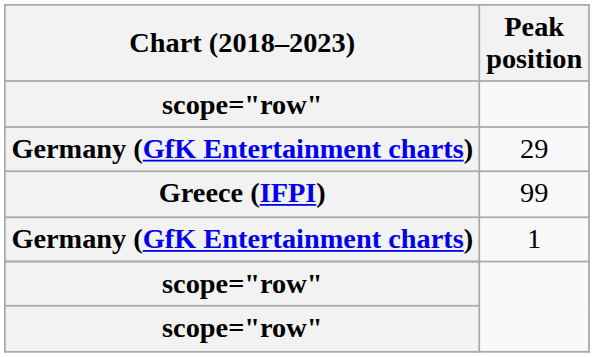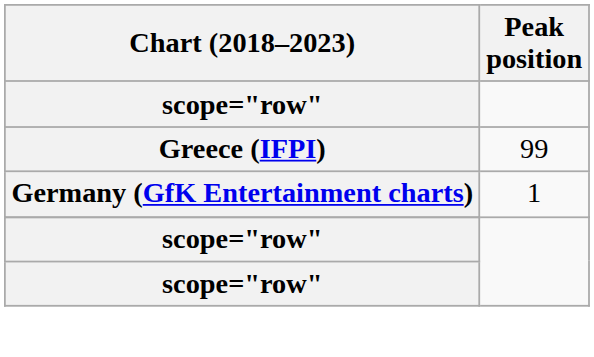- row: (534, 148)
